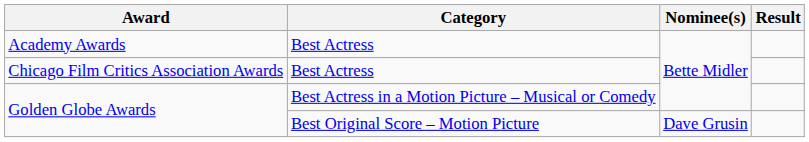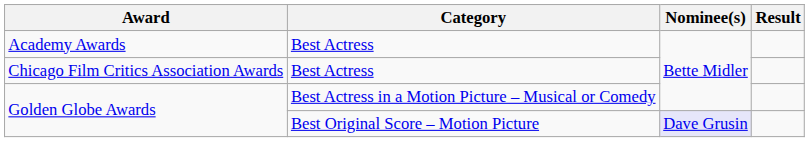(705, 123) no background -> (705, 123) lavender background
